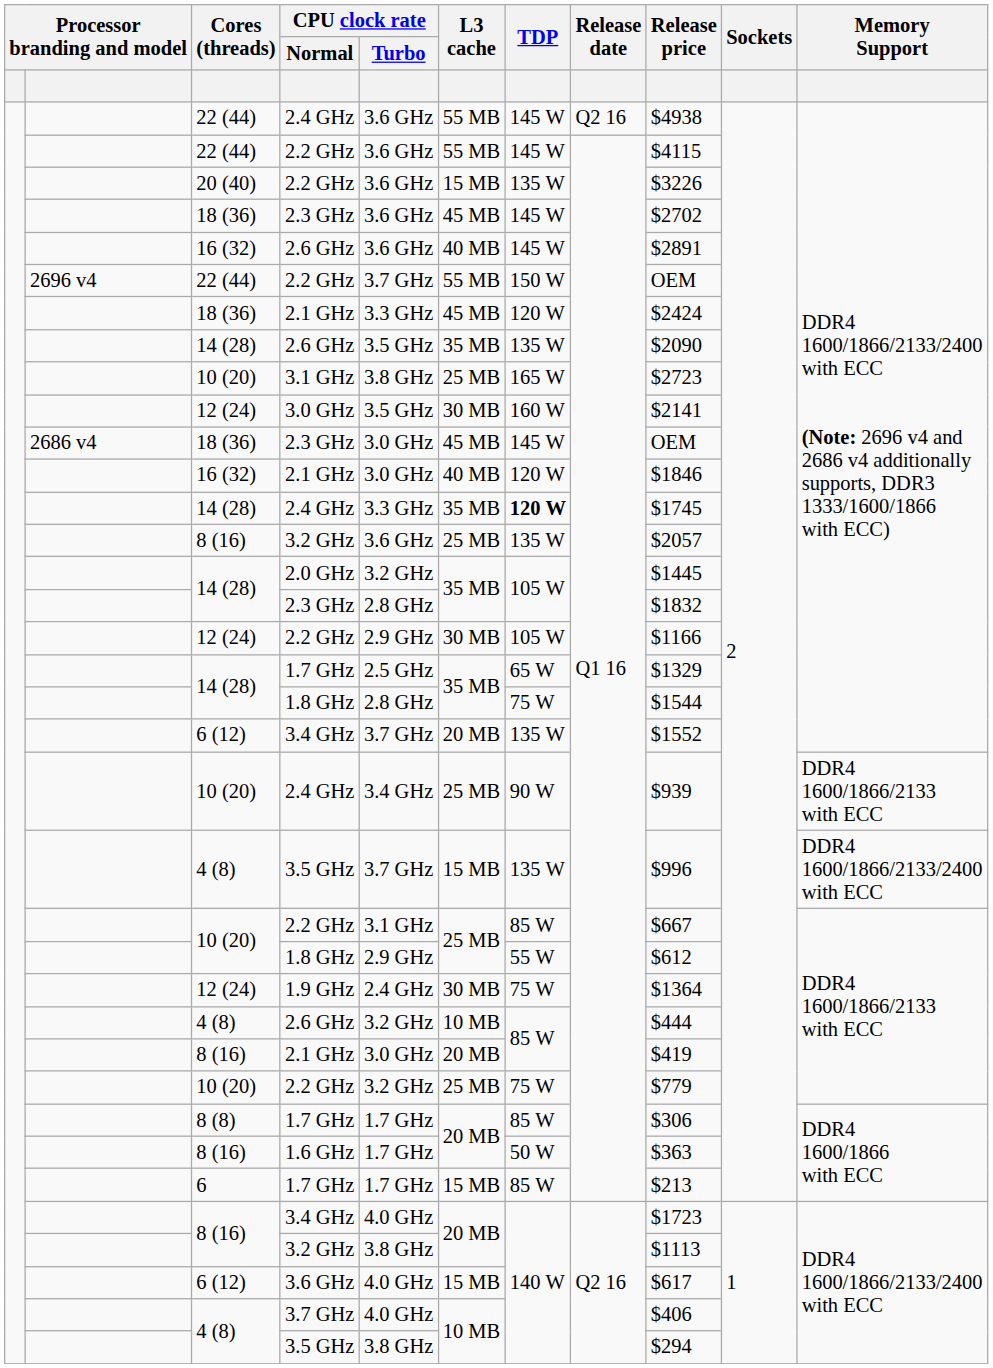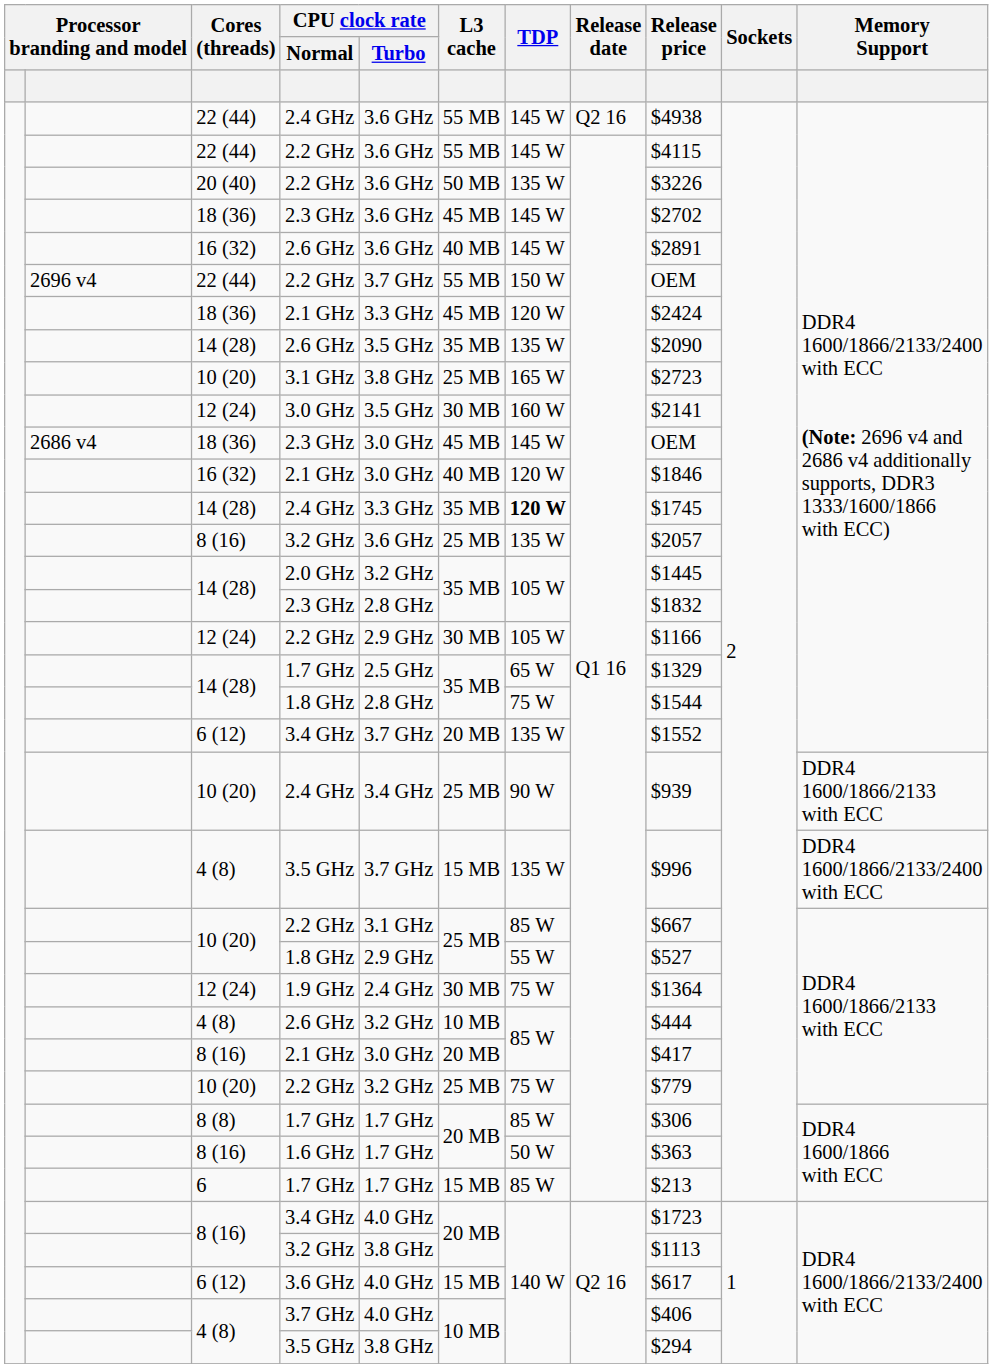(471, 183) 15 MB -> (471, 183) 50 MB
(671, 957) $612 -> (671, 957) $527
(671, 1054) $419 -> (671, 1054) $417
